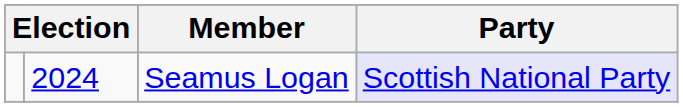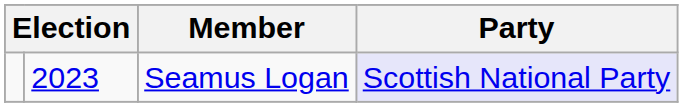(65, 76) 2024 -> (65, 76) 2023
